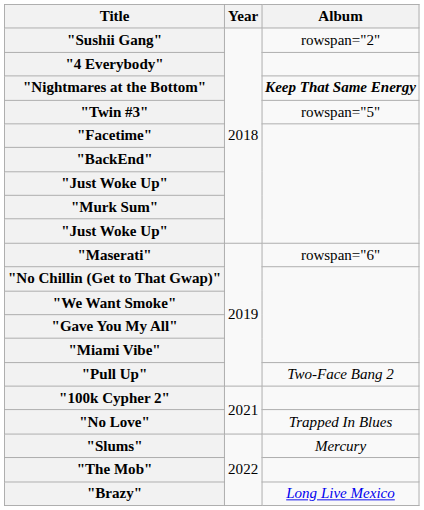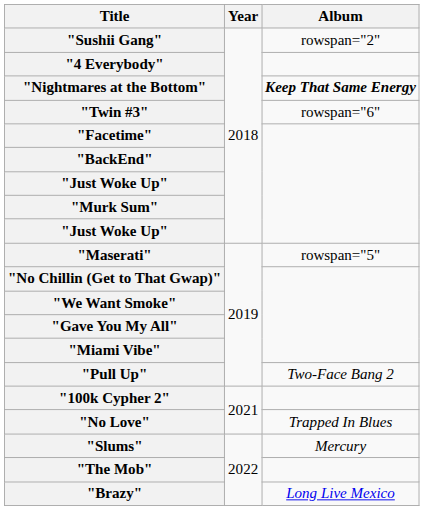(340, 111) rowspan="5" -> (340, 111) rowspan="6"
(340, 254) rowspan="6" -> (340, 254) rowspan="5"
